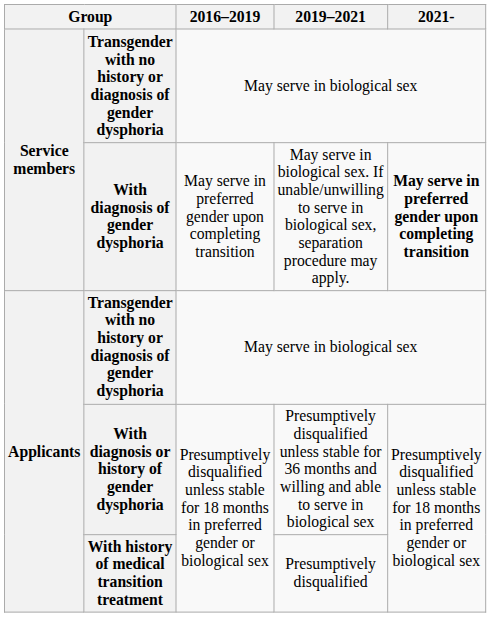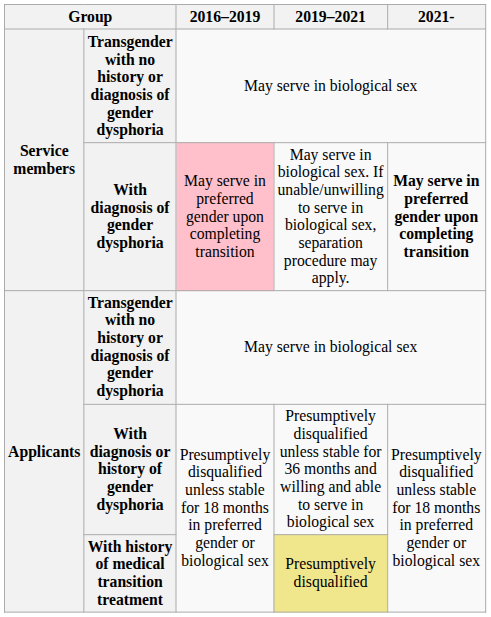(225, 216) no background -> (225, 216) pink background
(331, 573) no background -> (331, 573) khaki background
